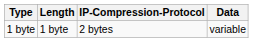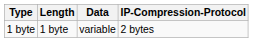columns swapped: (142, 12) <-> (228, 12)
